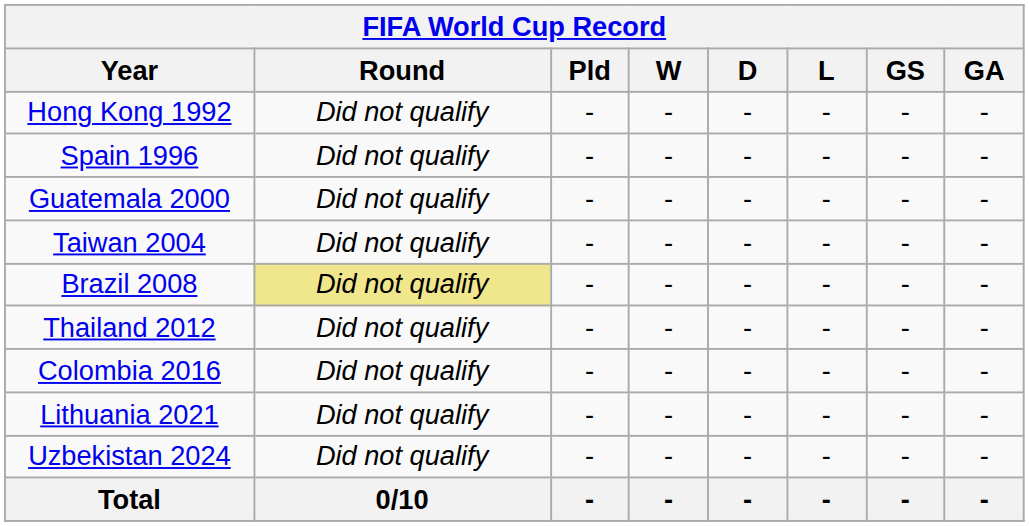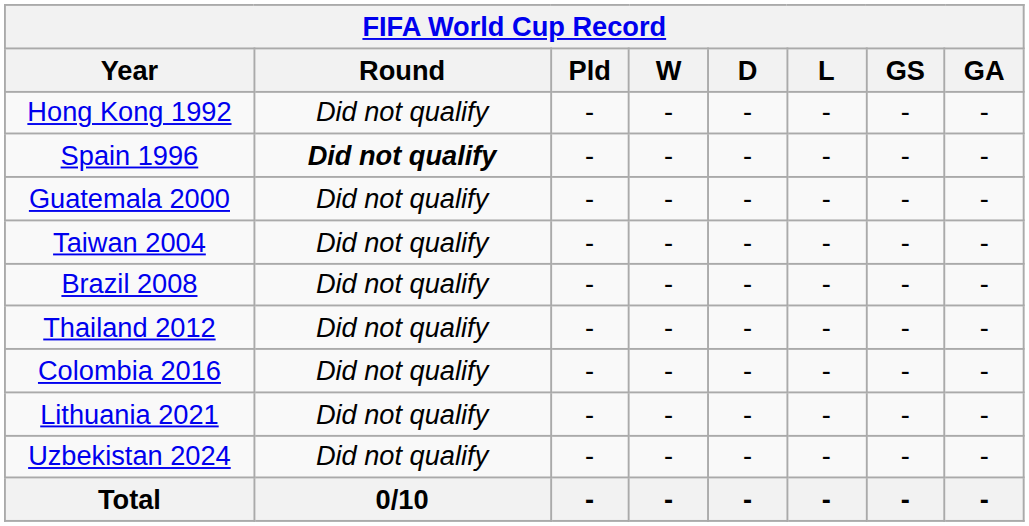(402, 156) normal -> (402, 156) bold
(402, 285) khaki background -> (402, 285) no background
